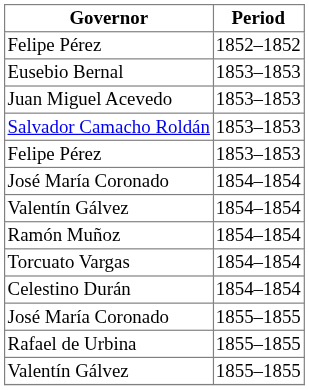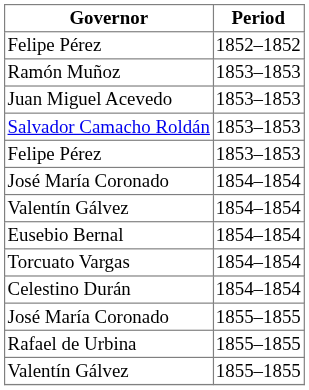(65, 72) Eusebio Bernal -> (64, 72) Ramón Muñoz
(64, 235) Ramón Muñoz -> (65, 235) Eusebio Bernal
